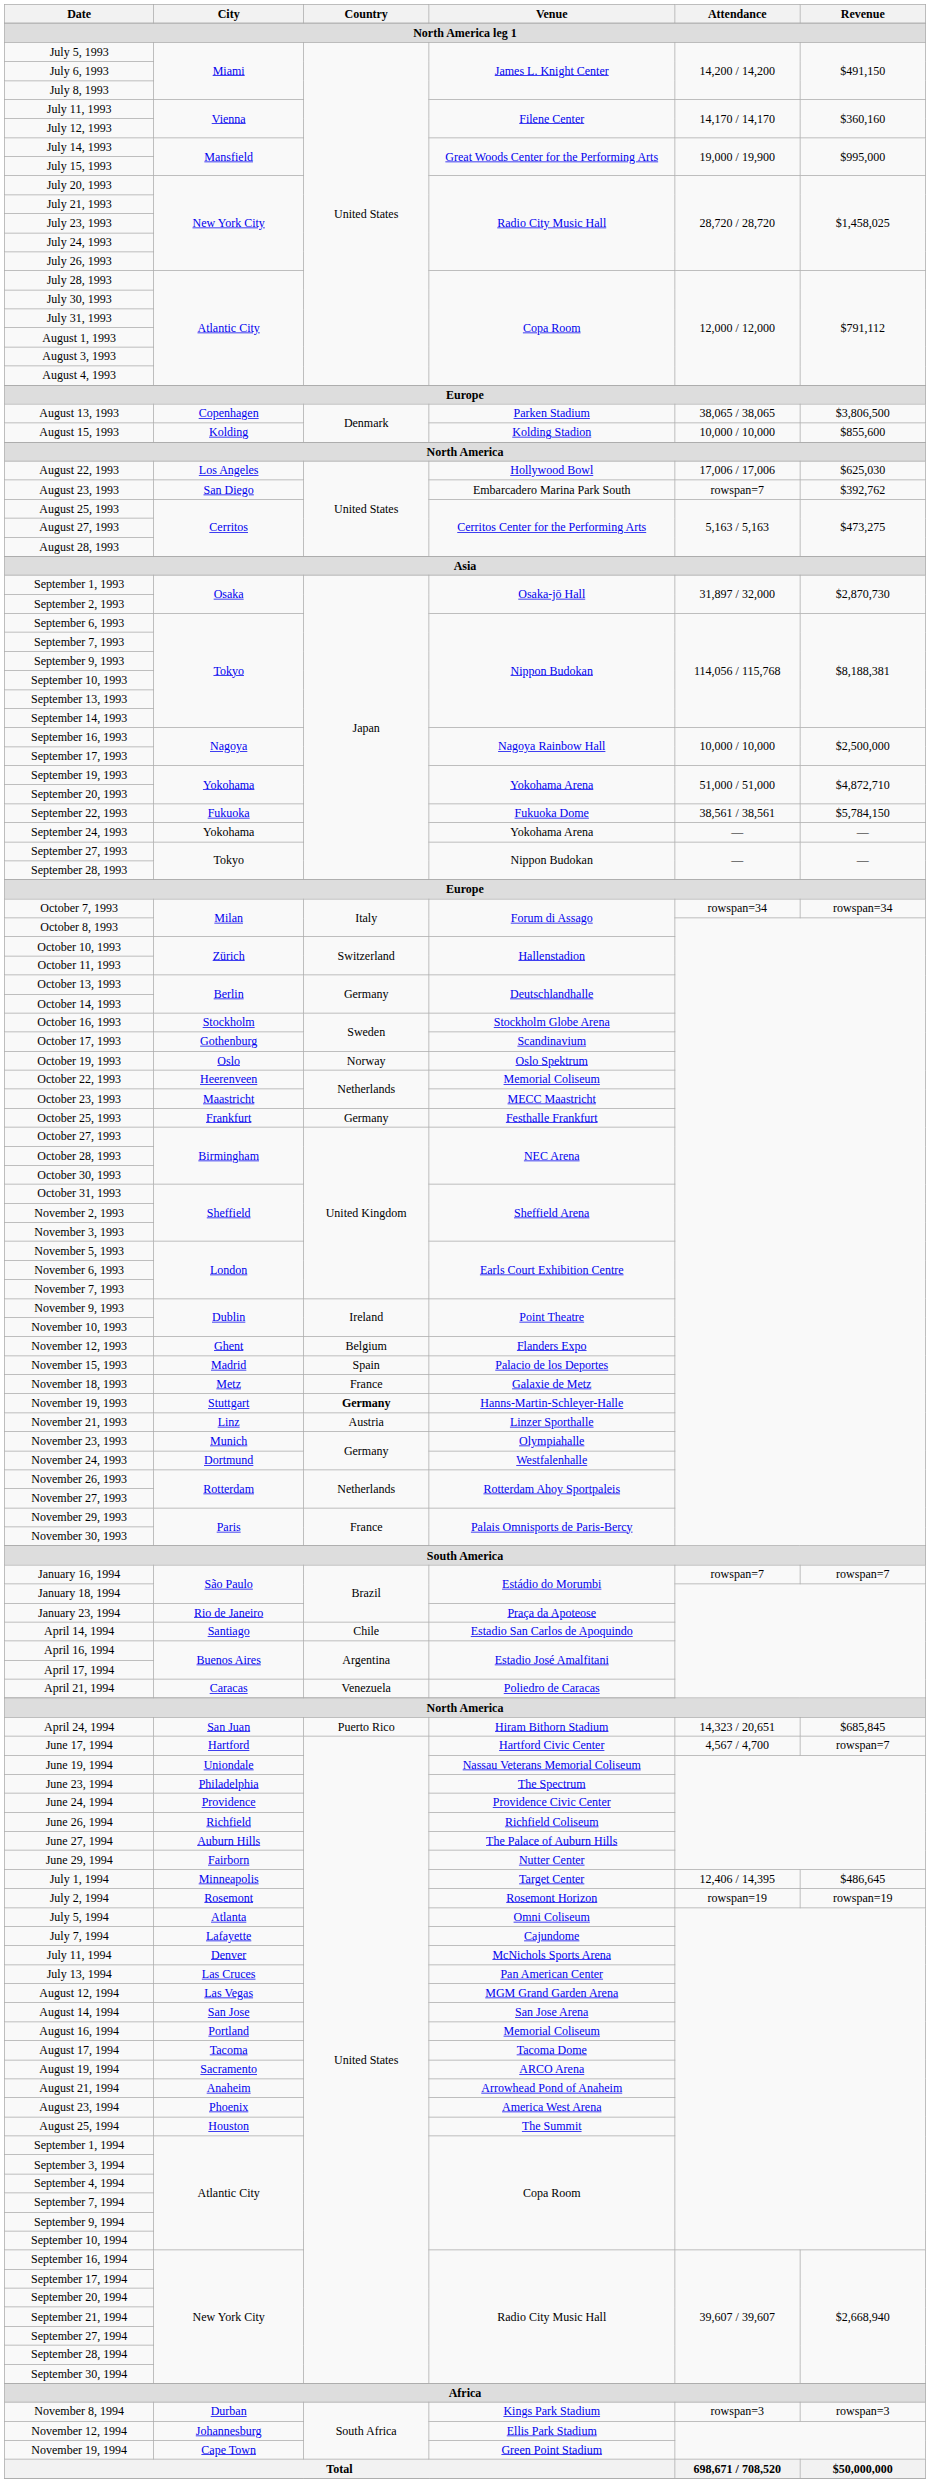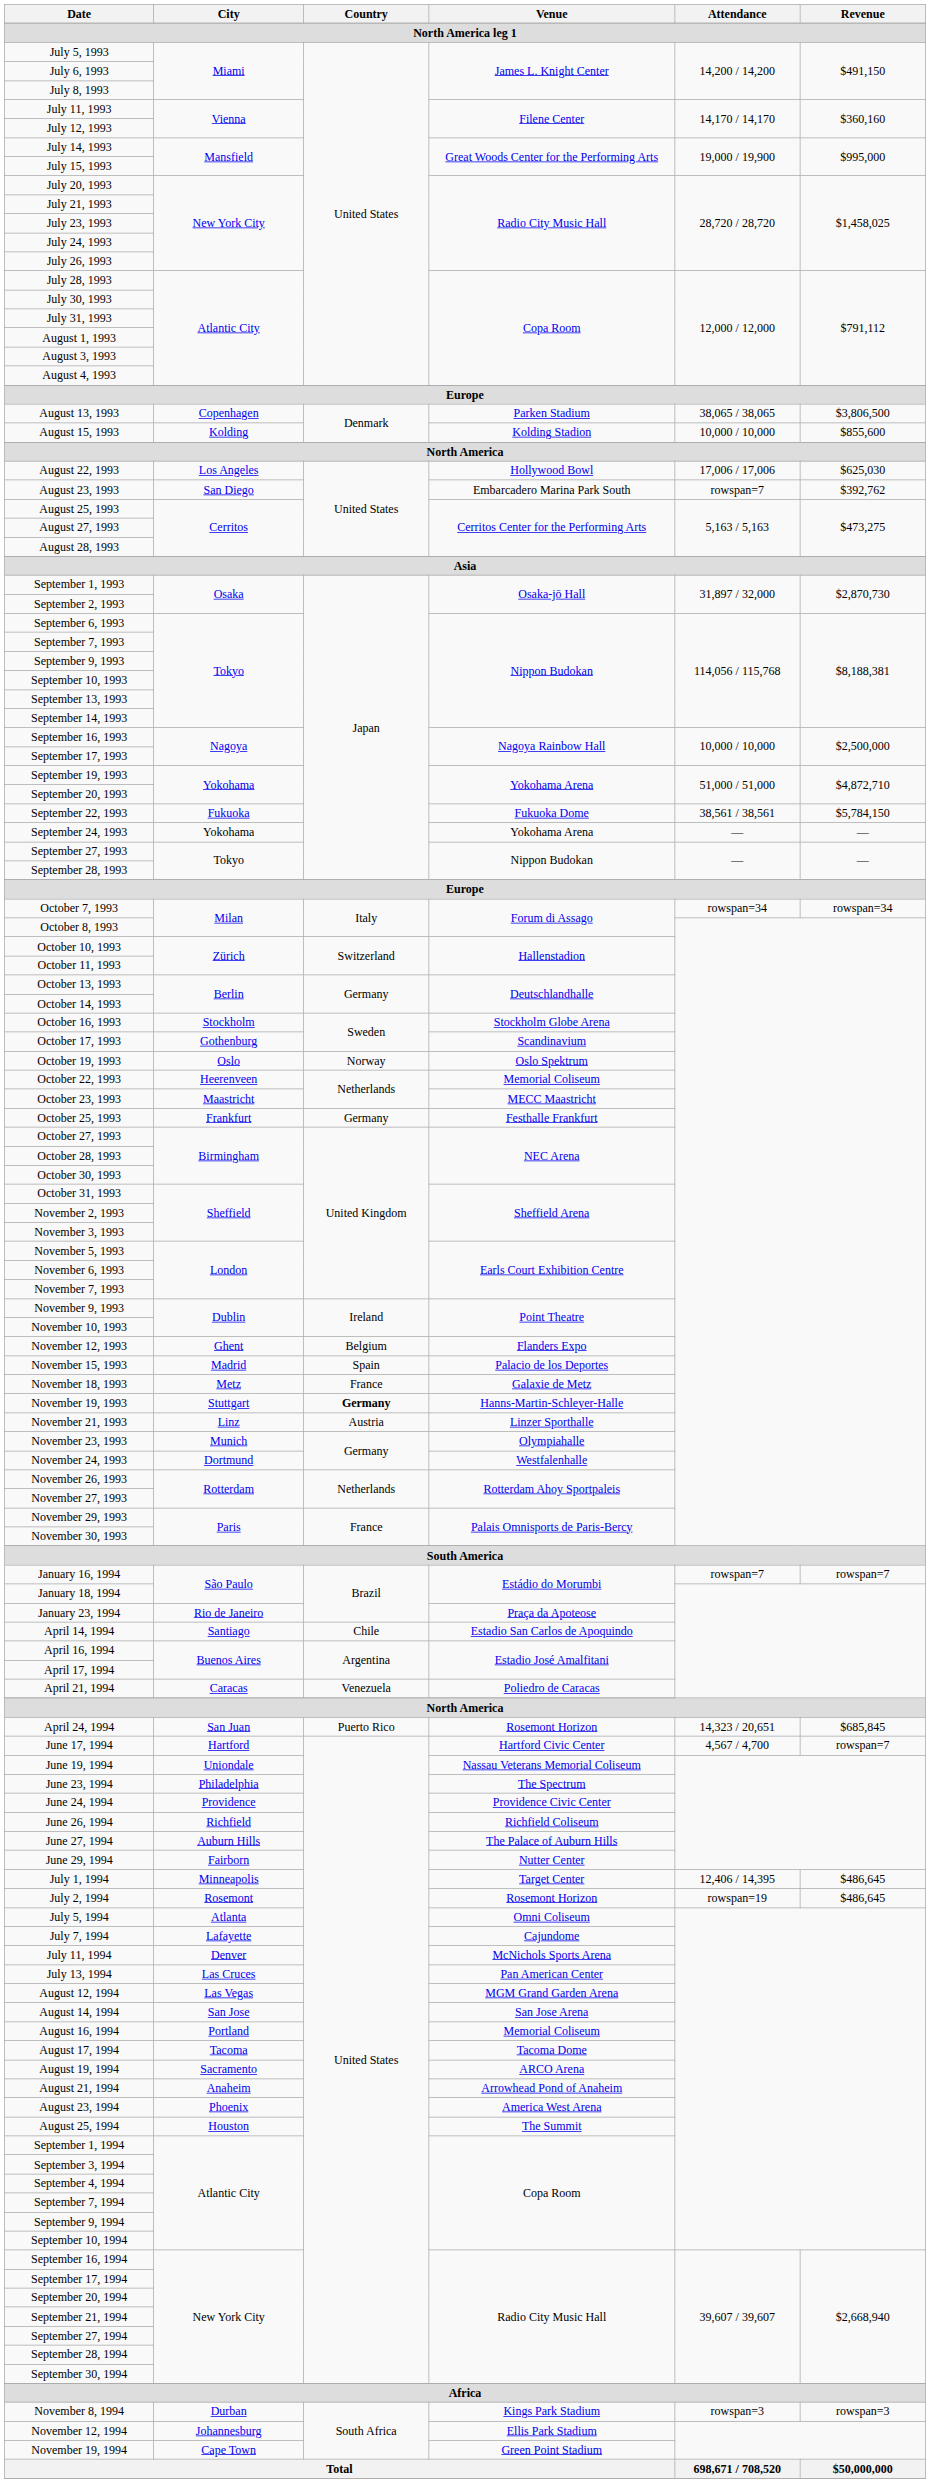(552, 1726) Hiram Bithorn Stadium -> (552, 1726) Rosemont Horizon
(863, 1898) rowspan=19 -> (863, 1898) $486,645
